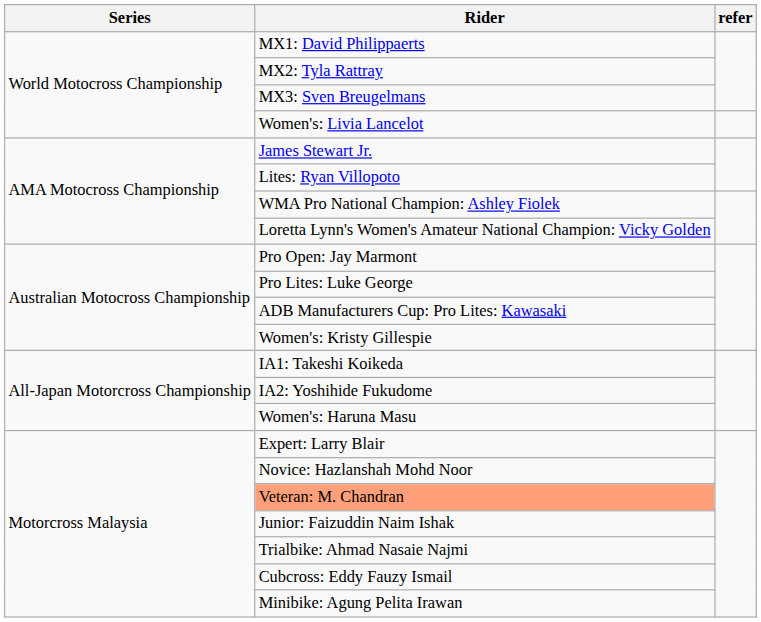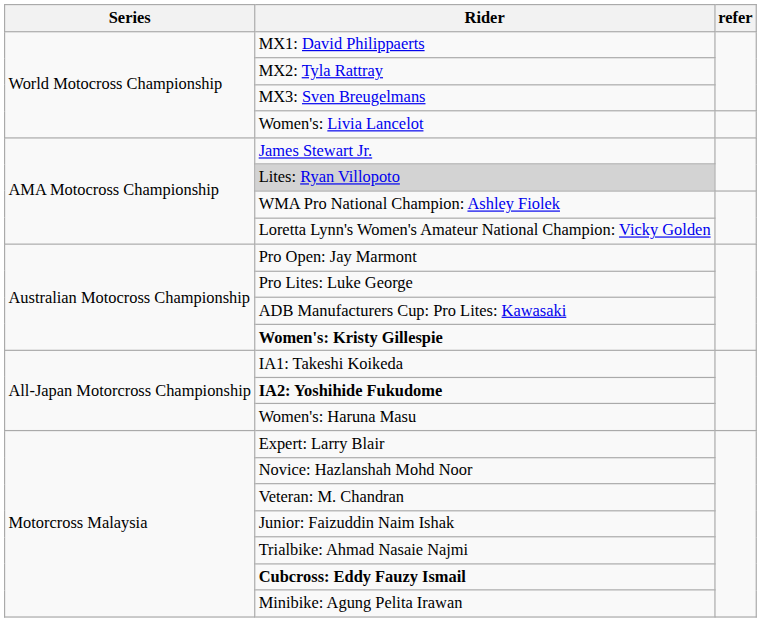(329, 177) no background -> (329, 177) lightgrey background
(345, 337) normal -> (351, 337) bold
(346, 390) normal -> (350, 390) bold
(331, 496) lightsalmon background -> (331, 496) no background
(356, 576) normal -> (362, 576) bold
